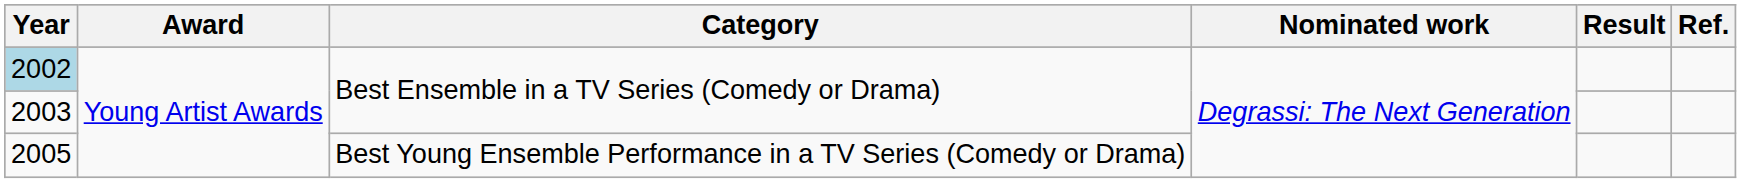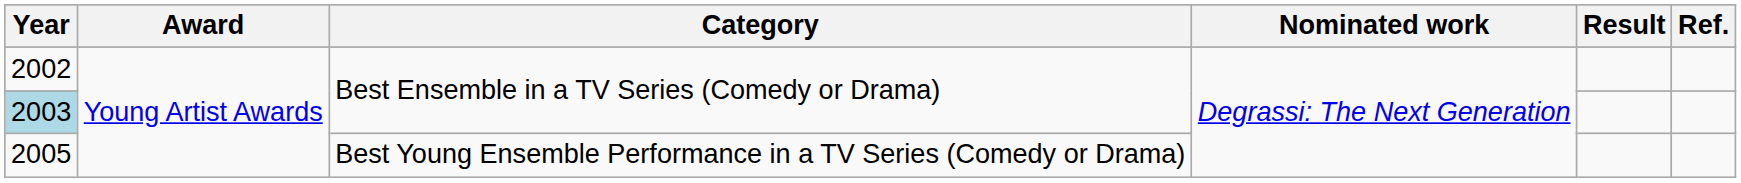(41, 68) lightblue background -> (41, 68) no background
(41, 111) no background -> (41, 111) lightblue background
